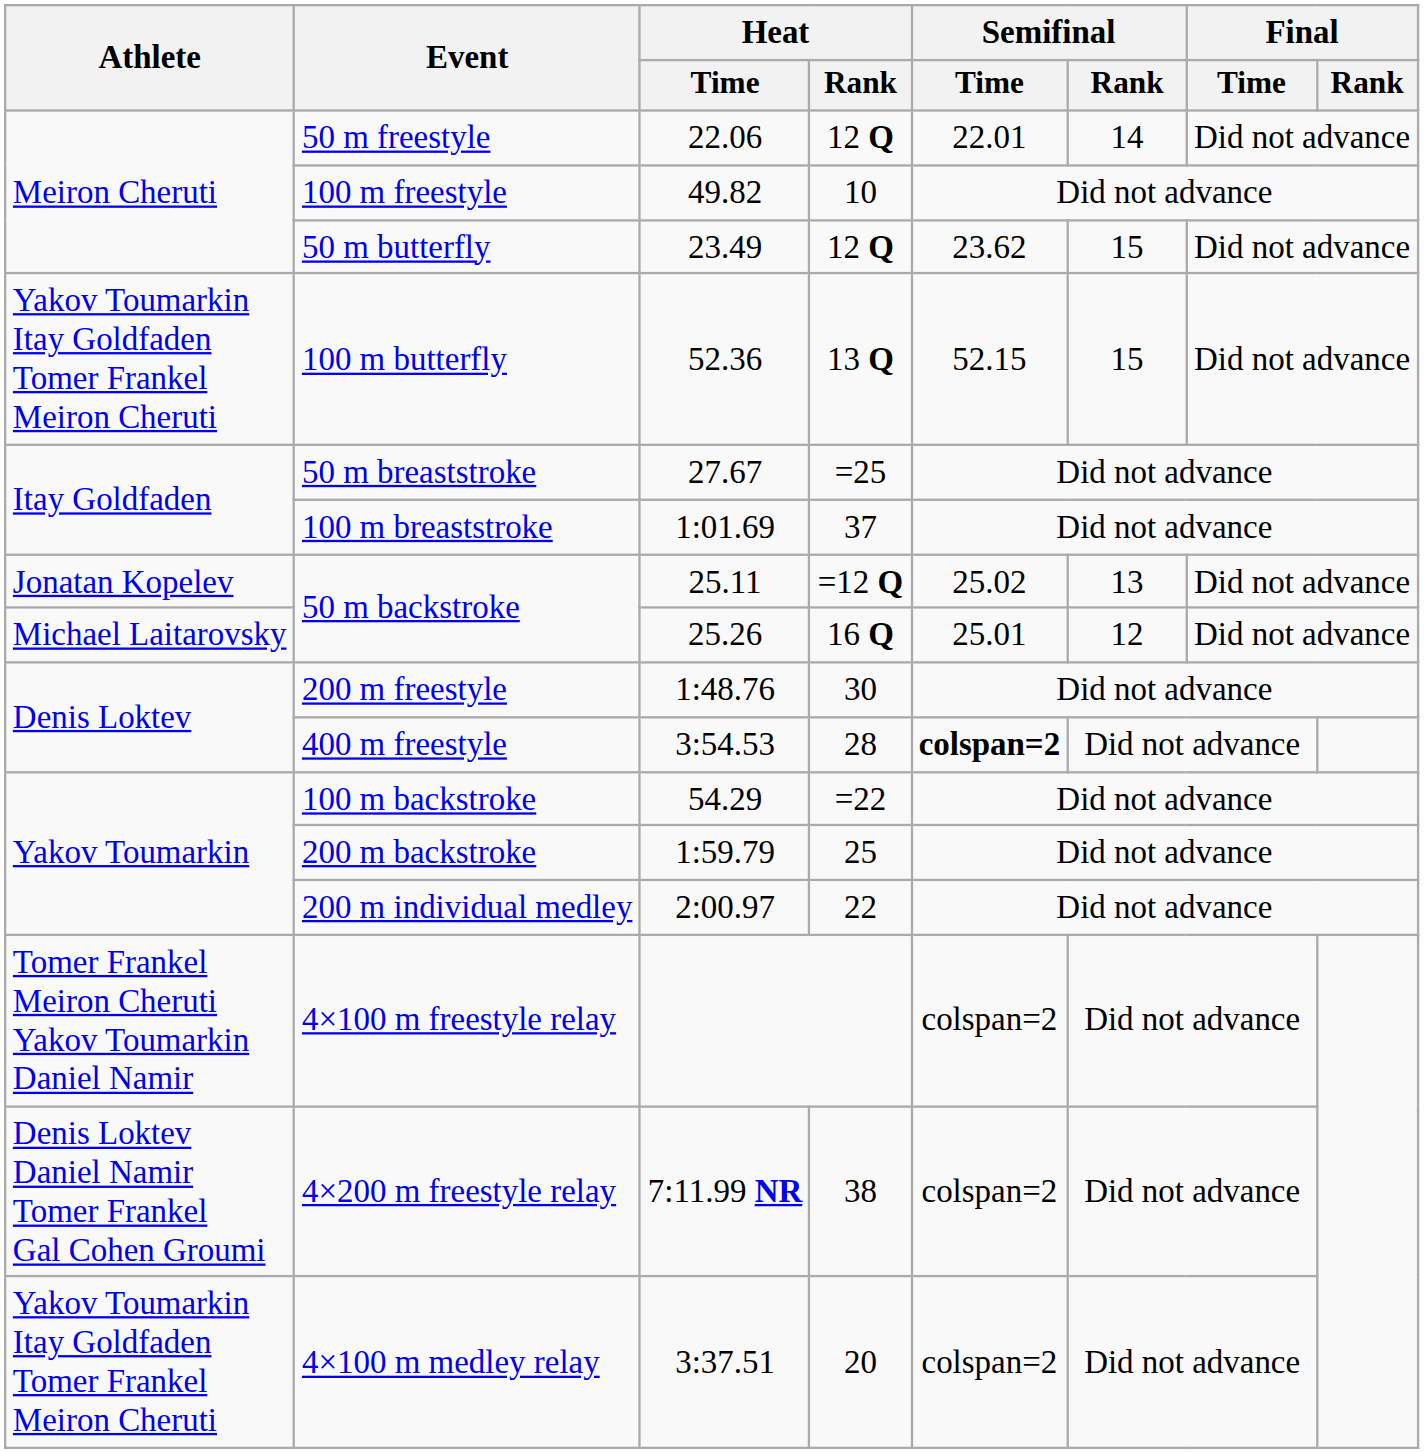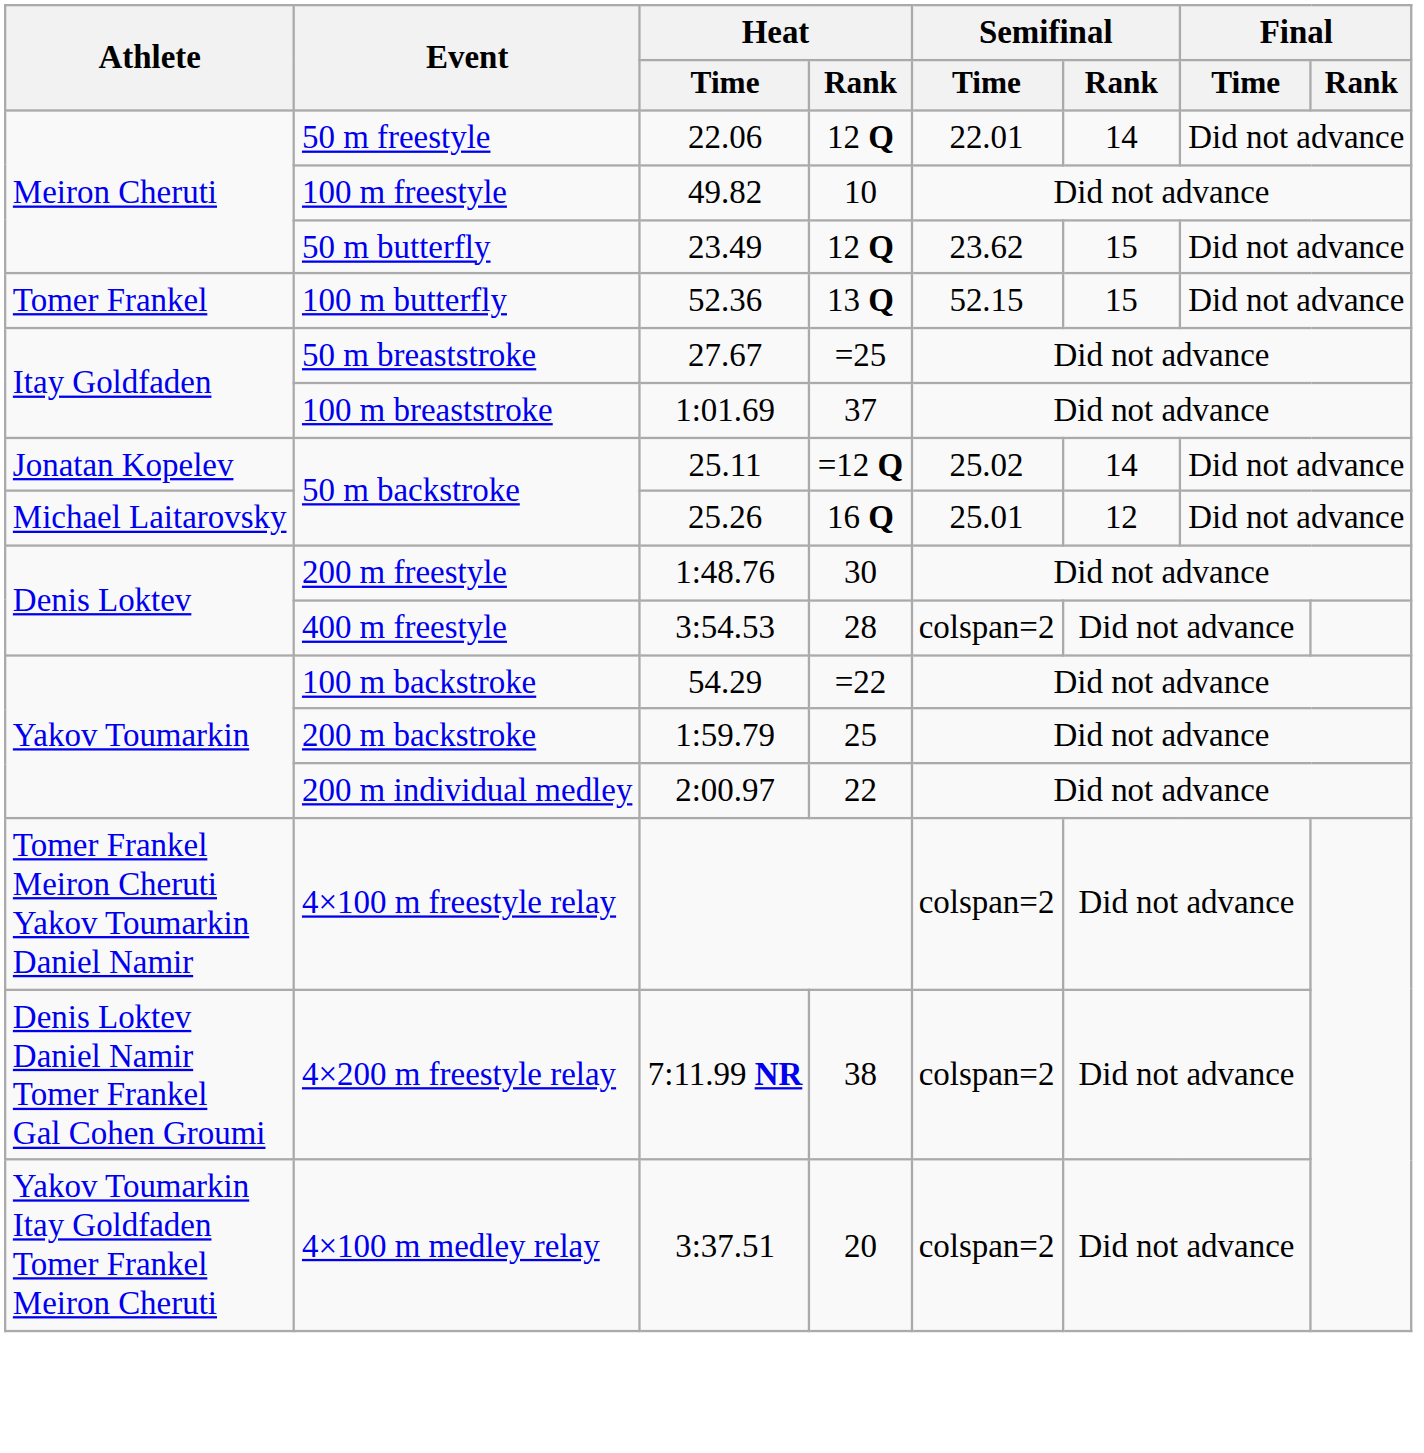(131, 359) Yakov Toumarkin Itay Goldfaden Tomer Frankel Meiron Cheruti -> (110, 301) Tomer Frankel
(1127, 581) 13 -> (1121, 464) 14
(989, 744) bold -> (987, 627) normal
